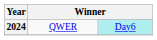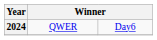(125, 27) paleturquoise background -> (125, 27) no background
